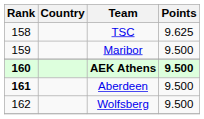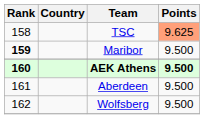(179, 31) no background -> (179, 31) lightsalmon background
(21, 50) normal -> (21, 50) bold
(21, 86) bold -> (21, 86) normal
